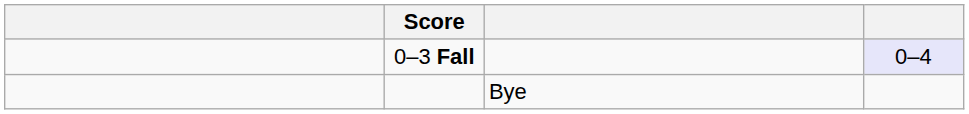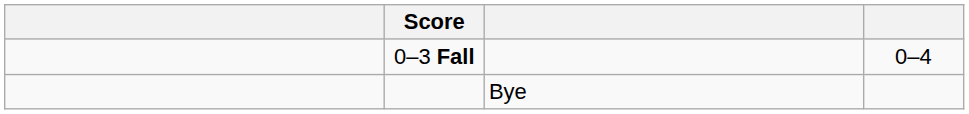(913, 56) lavender background -> (913, 56) no background
